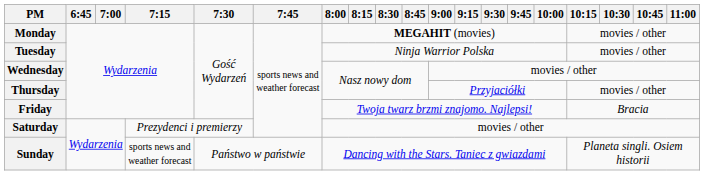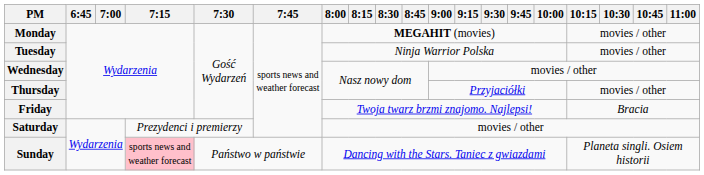(160, 154) no background -> (160, 154) pink background
